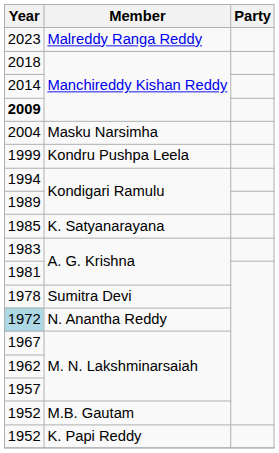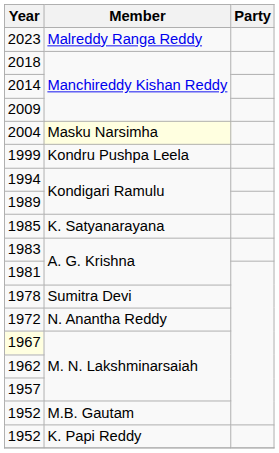(24, 109) bold -> (24, 109) normal
(103, 132) no background -> (103, 132) lightyellow background
(24, 319) lightblue background -> (24, 319) no background
(24, 343) no background -> (24, 343) lightyellow background
